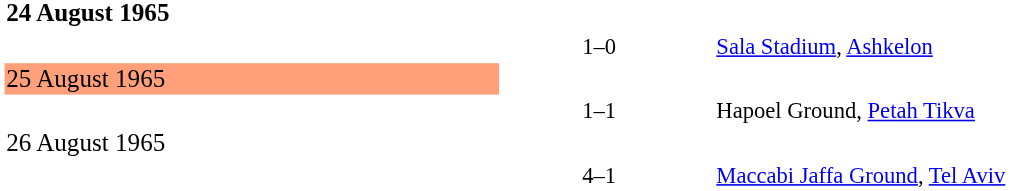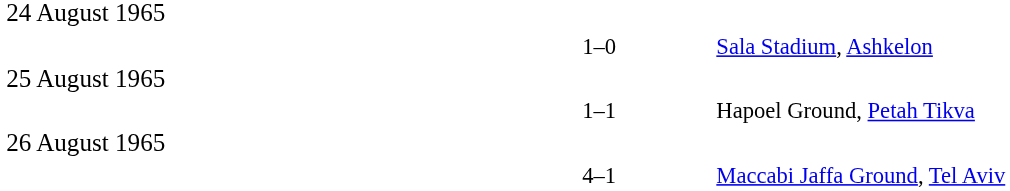(88, 12) bold -> (86, 12) normal
(86, 78) lightsalmon background -> (86, 78) no background
